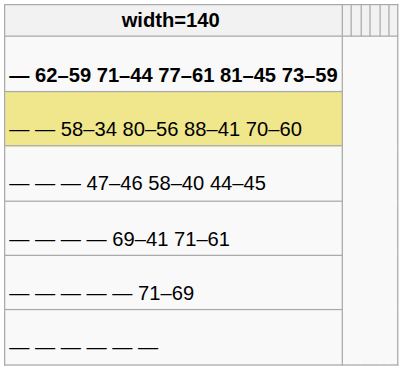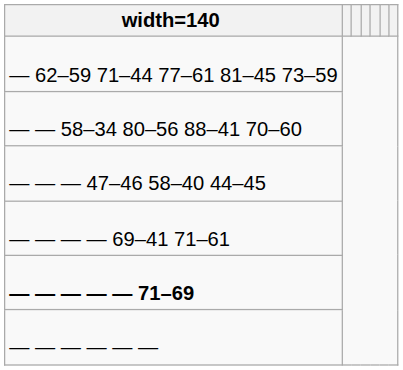(174, 75) bold -> (174, 75) normal
(156, 129) khaki background -> (156, 129) no background
(102, 293) normal -> (102, 293) bold
